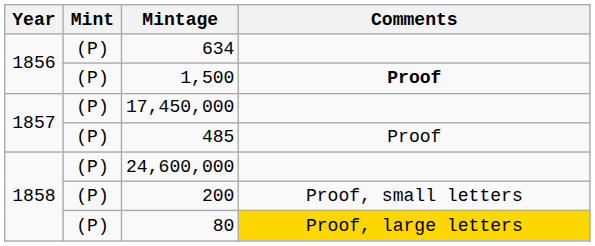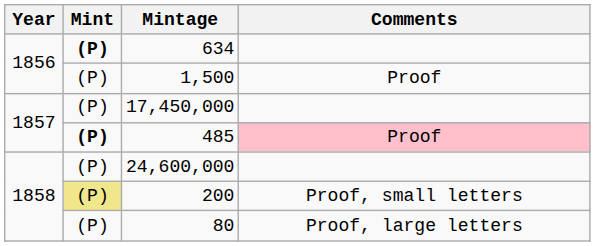(92, 49) normal -> (92, 49) bold
(414, 78) bold -> (414, 78) normal
(92, 137) normal -> (92, 137) bold
(414, 137) no background -> (414, 137) pink background
(92, 196) no background -> (92, 196) khaki background
(414, 226) gold background -> (414, 226) no background
